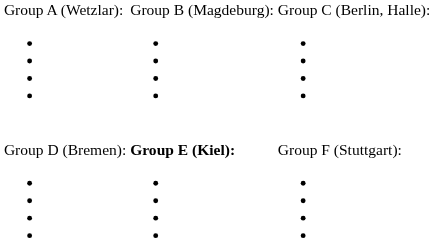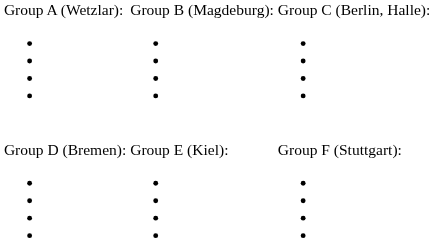(202, 192) bold -> (202, 192) normal
